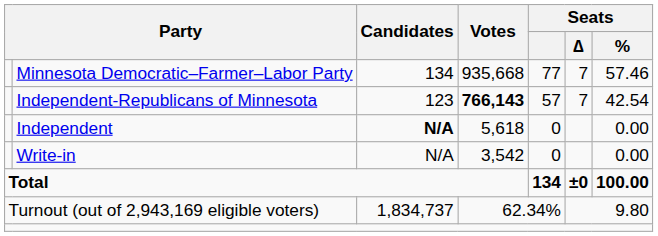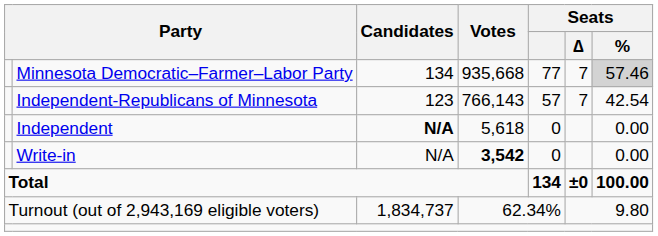(627, 73) no background -> (627, 73) lightgrey background
(493, 100) bold -> (493, 100) normal
(503, 155) normal -> (503, 155) bold
